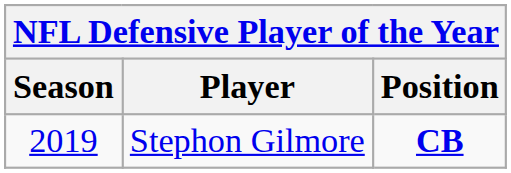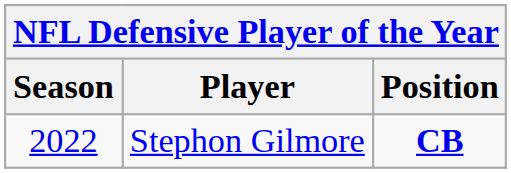(63, 140) 2019 -> (63, 140) 2022
